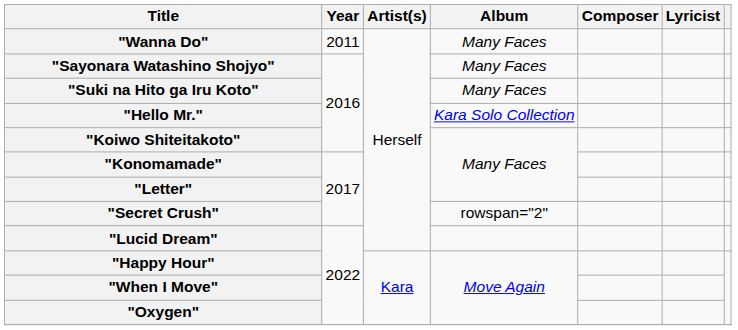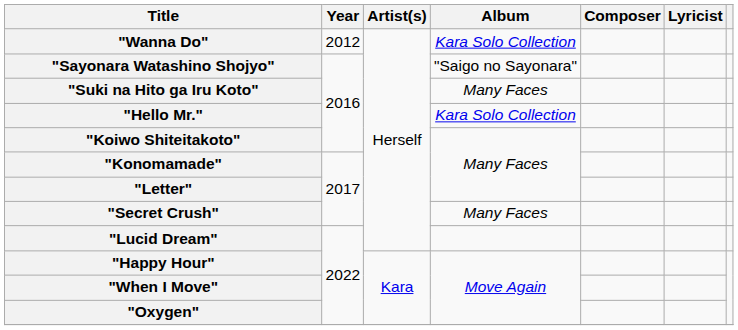(343, 41) 2011 -> (343, 41) 2012
(504, 41) Many Faces -> (505, 41) Kara Solo Collection
(504, 66) Many Faces -> (505, 66) "Saigo no Sayonara"
(504, 213) rowspan="2" -> (505, 213) Many Faces
